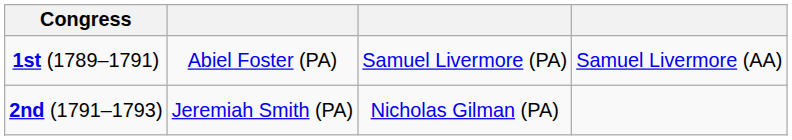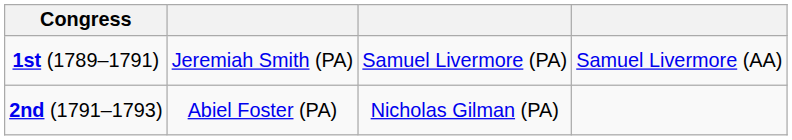(262, 60) Abiel Foster (PA) -> (262, 60) Jeremiah Smith (PA)
(262, 110) Jeremiah Smith (PA) -> (262, 110) Abiel Foster (PA)
